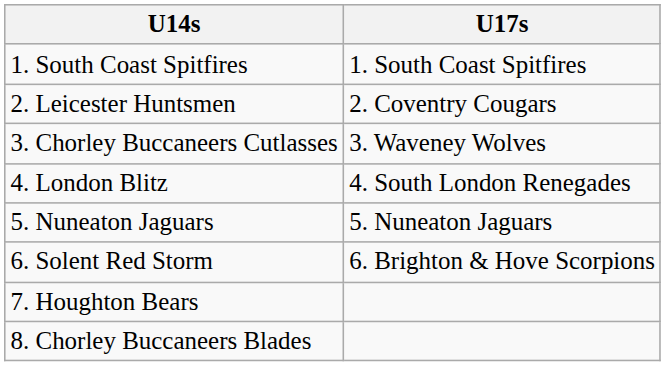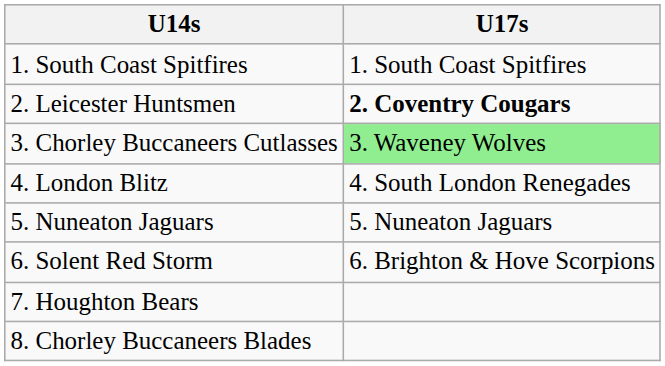(453, 103) normal -> (460, 103) bold
(448, 143) no background -> (448, 143) lightgreen background
